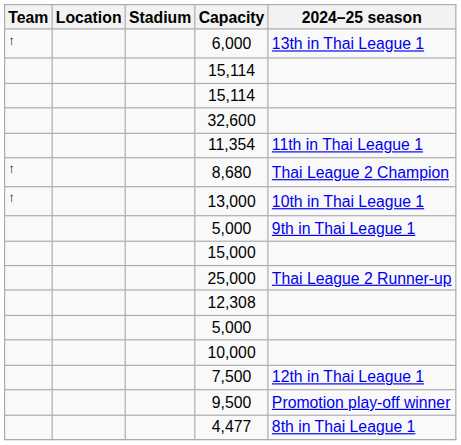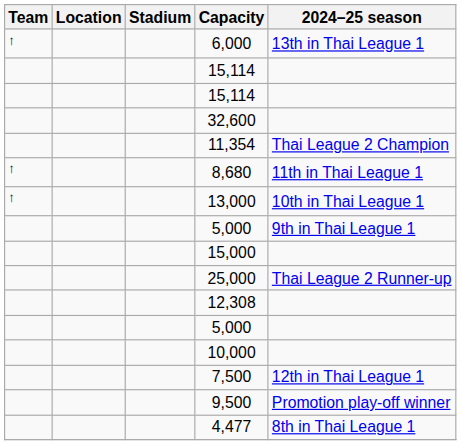(347, 145) 11th in Thai League 1 -> (360, 145) Thai League 2 Champion
(360, 172) Thai League 2 Champion -> (347, 172) 11th in Thai League 1
